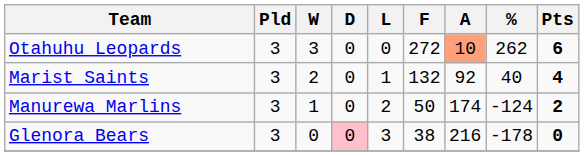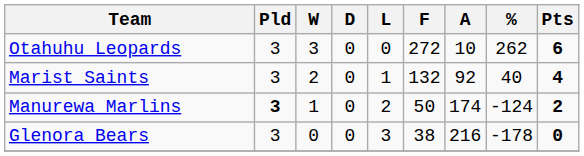(465, 49) lightsalmon background -> (465, 49) no background
(275, 107) normal -> (275, 107) bold
(350, 136) pink background -> (350, 136) no background
